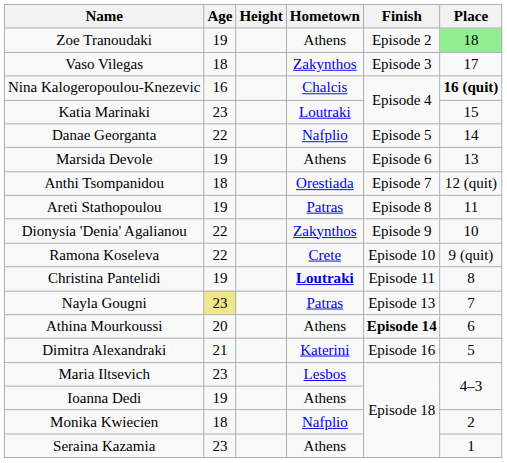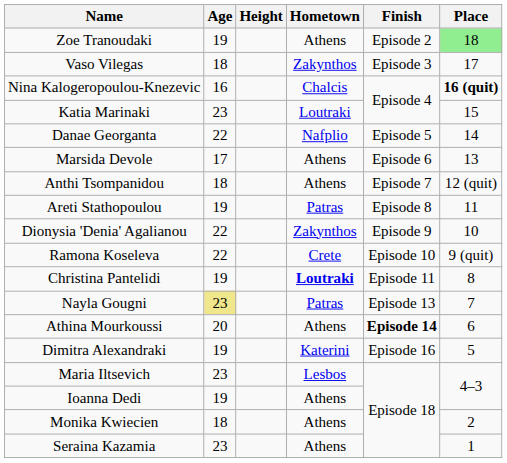(220, 159) 19 -> (220, 159) 17
(325, 183) Orestiada -> (325, 183) Athens
(220, 350) 21 -> (220, 350) 19
(325, 421) Nafplio -> (325, 421) Athens
